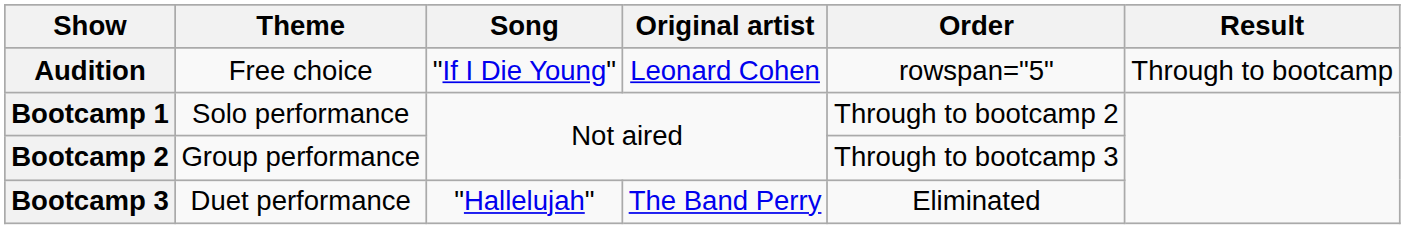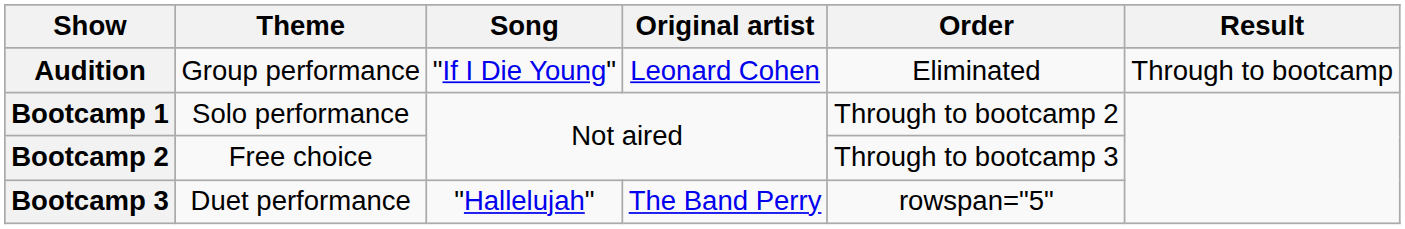(301, 69) Free choice -> (301, 69) Group performance
(976, 69) rowspan="5" -> (976, 69) Eliminated
(301, 157) Group performance -> (301, 157) Free choice
(976, 200) Eliminated -> (976, 200) rowspan="5"
